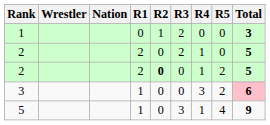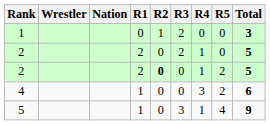(21, 91) 3 -> (21, 91) 4
(249, 91) pink background -> (249, 91) no background
